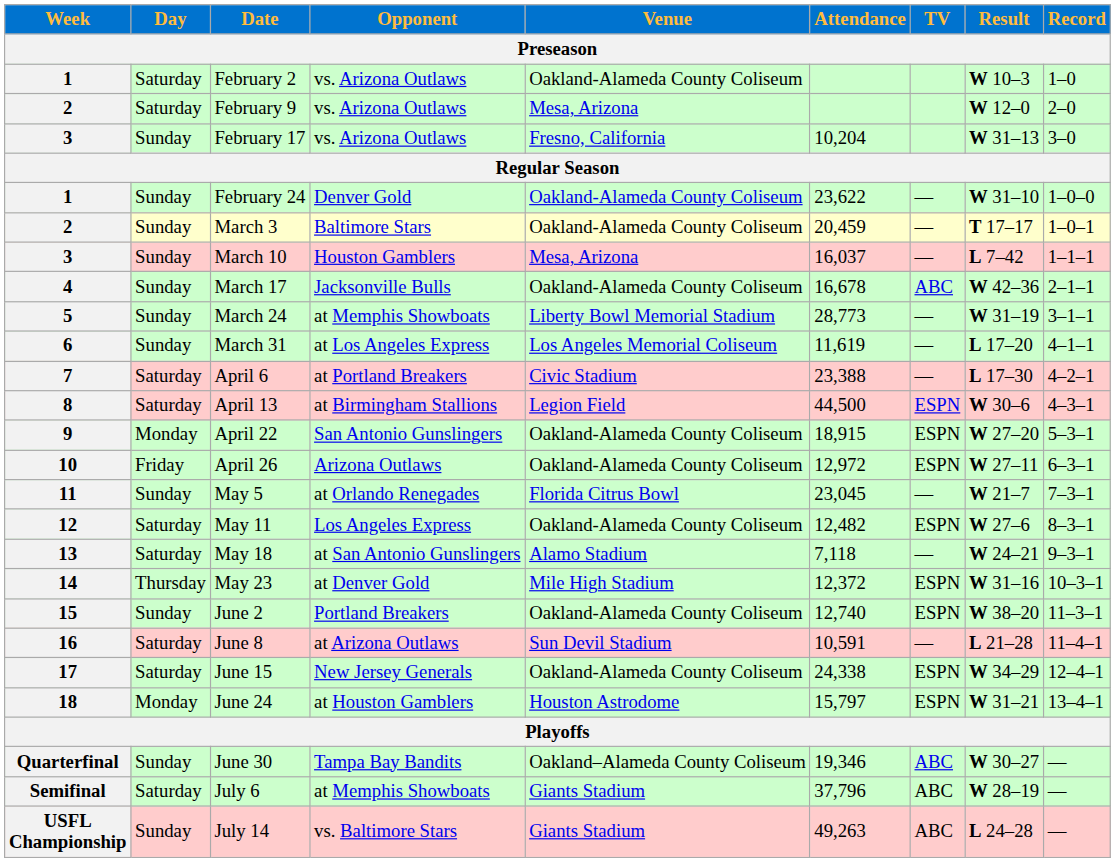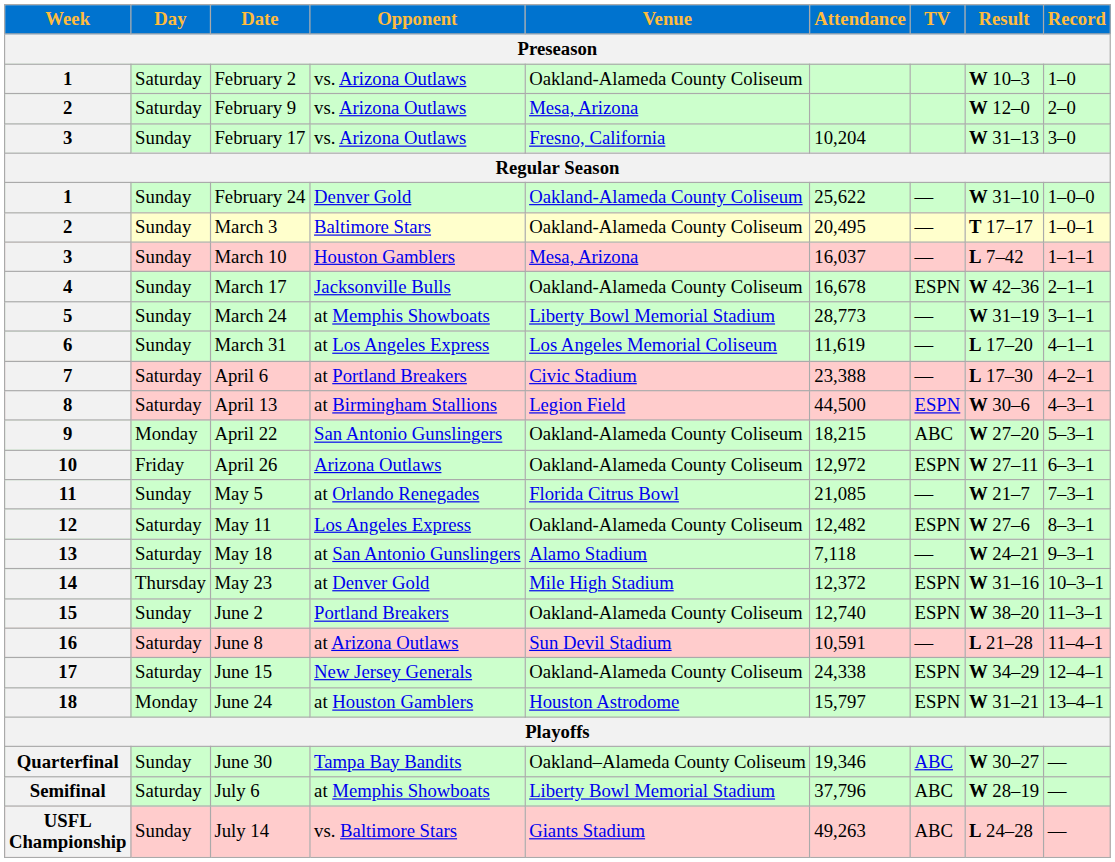(840, 197) 23,622 -> (840, 197) 25,622
(840, 227) 20,459 -> (840, 227) 20,495
(934, 286) ABC -> (937, 286) ESPN
(840, 434) 18,915 -> (840, 434) 18,215
(937, 434) ESPN -> (934, 434) ABC
(840, 494) 23,045 -> (840, 494) 21,085
(587, 791) Giants Stadium -> (652, 791) Liberty Bowl Memorial Stadium
